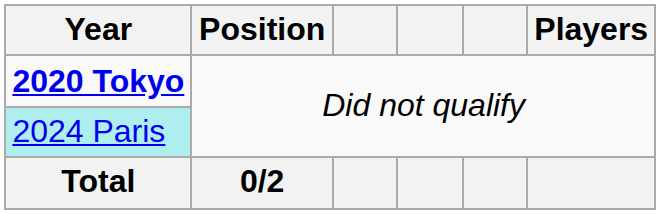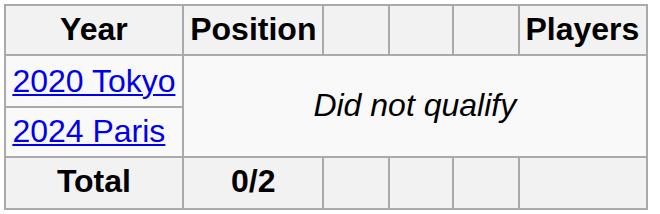(98, 80) bold -> (94, 80) normal
(89, 131) paleturquoise background -> (89, 131) no background
